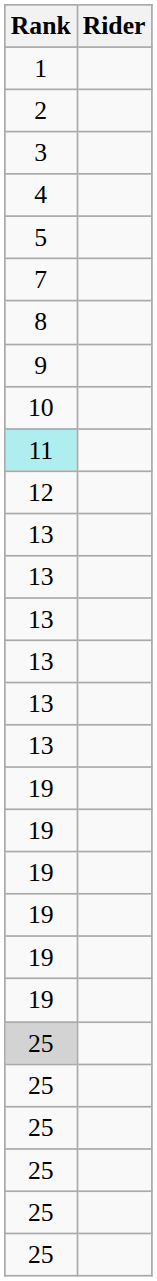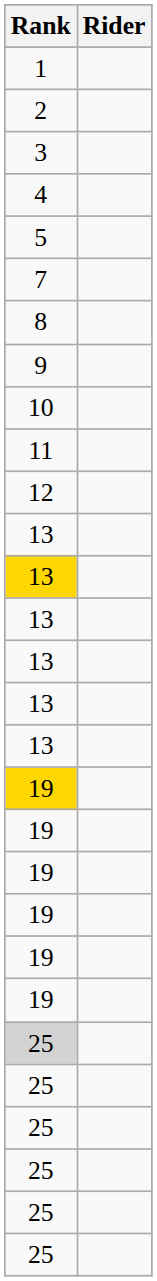(41, 449) paleturquoise background -> (41, 449) no background
(41, 576) no background -> (41, 576) gold background
(41, 788) no background -> (41, 788) gold background
